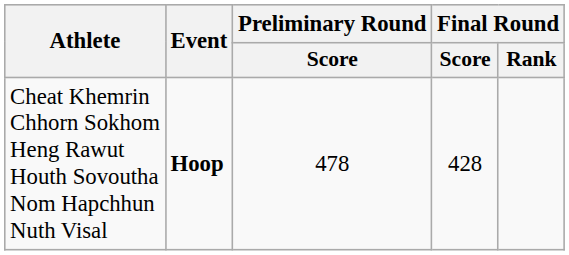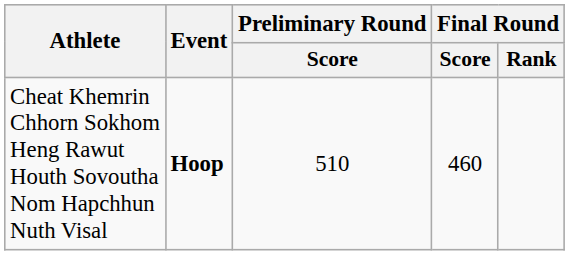(332, 163) 478 -> (332, 163) 510
(465, 163) 428 -> (465, 163) 460
